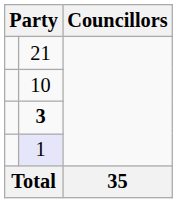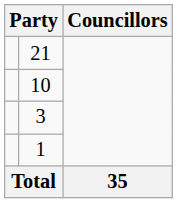(41, 117) bold -> (41, 117) normal
(41, 149) lavender background -> (41, 149) no background
